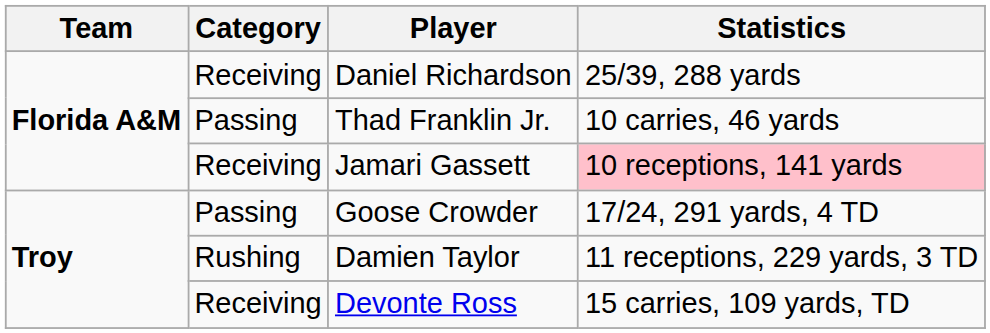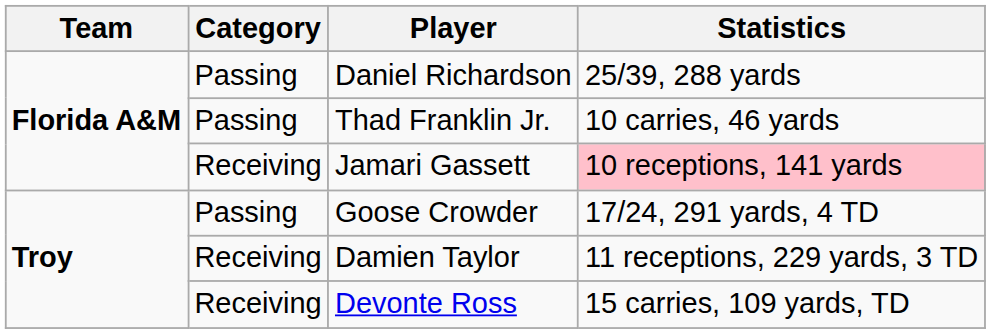(258, 74) Receiving -> (246, 74) Passing
(248, 258) Rushing -> (258, 258) Receiving
